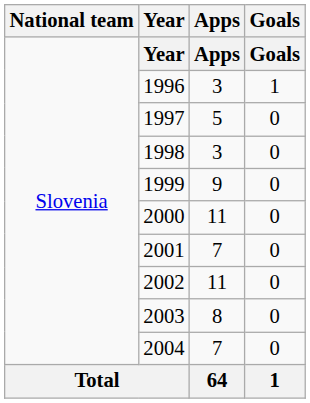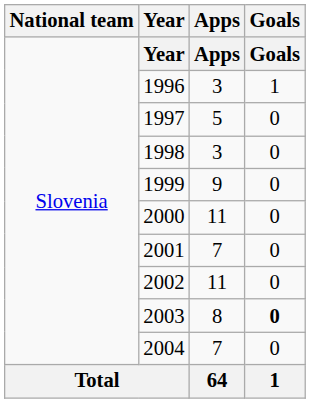(275, 315) normal -> (275, 315) bold
